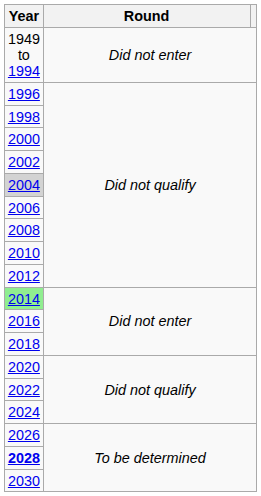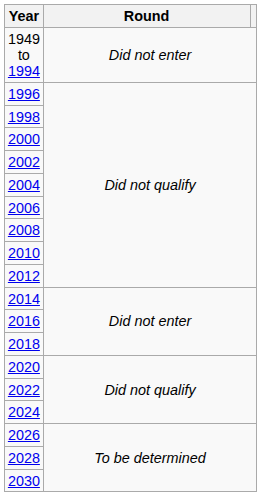(24, 185) lightgrey background -> (24, 185) no background
(24, 299) lightgreen background -> (24, 299) no background
(24, 458) bold -> (24, 458) normal
